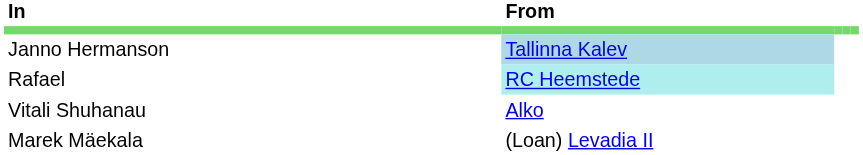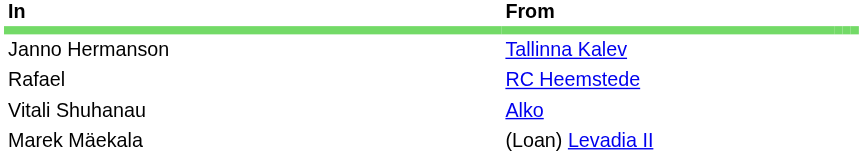(566, 49) lightblue background -> (566, 49) no background
(573, 80) paleturquoise background -> (573, 80) no background
